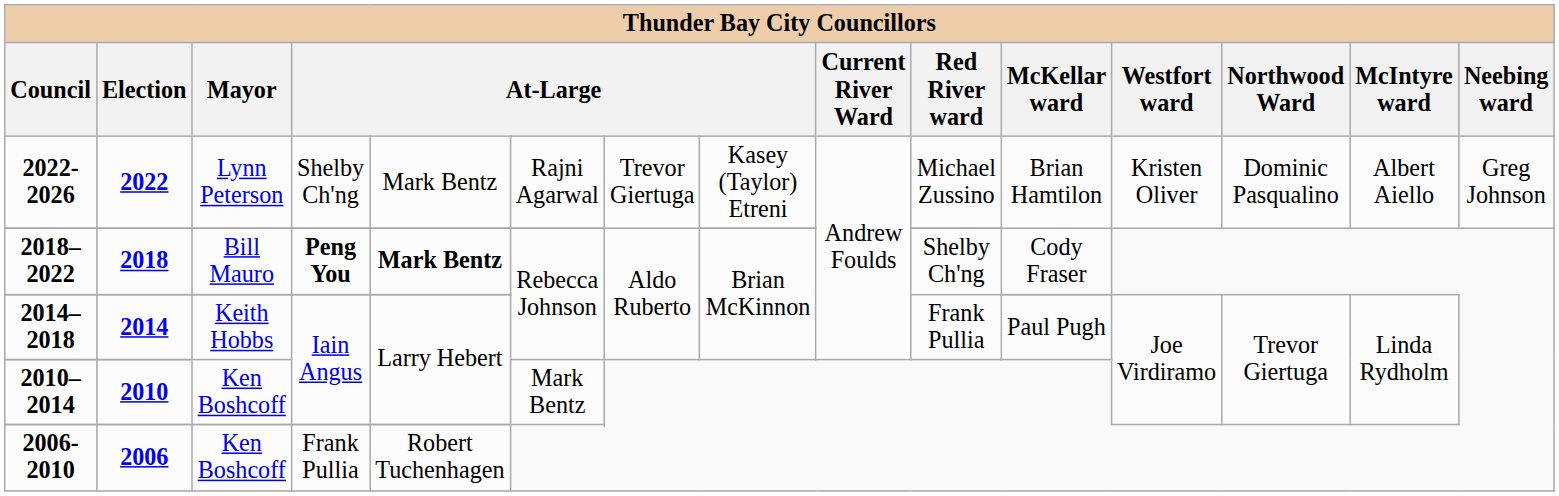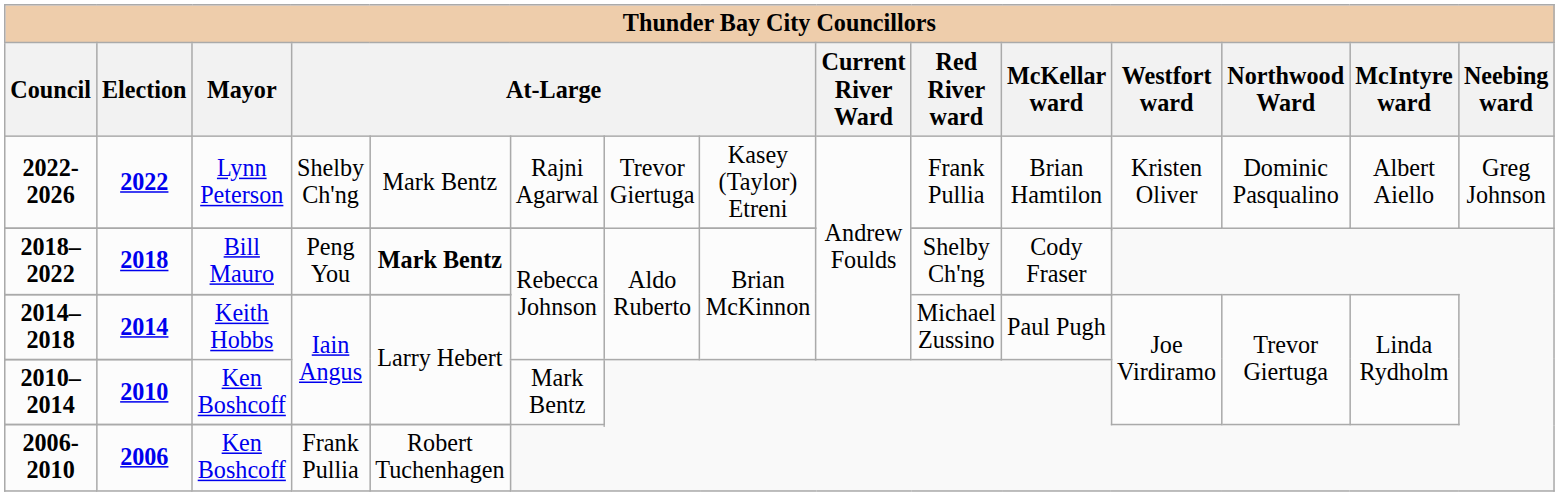(956, 181) Michael Zussino -> (956, 181) Frank Pullia
(331, 260) bold -> (331, 260) normal
(956, 326) Frank Pullia -> (956, 326) Michael Zussino
